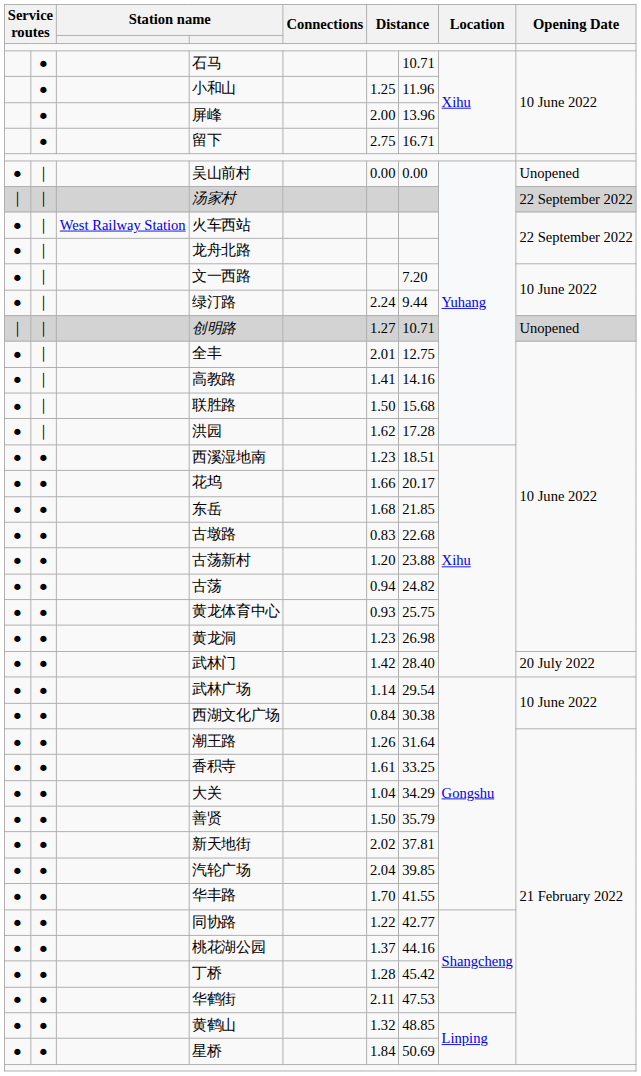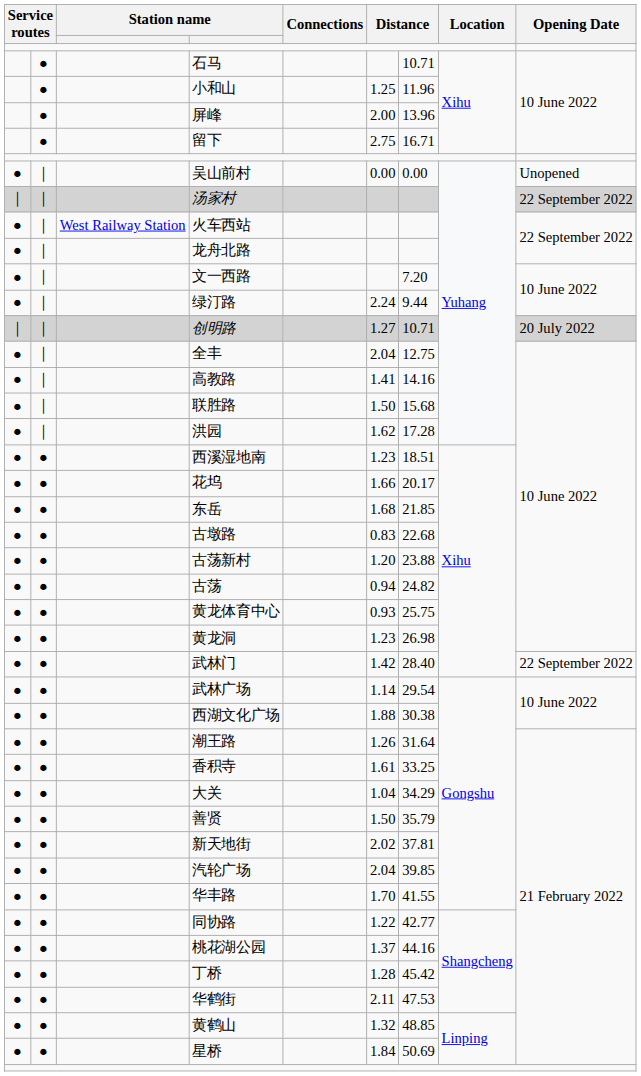(549, 328) Unopened -> (557, 328) 20 July 2022
(383, 354) 2.01 -> (383, 354) 2.04
(557, 664) 20 July 2022 -> (576, 664) 22 September 2022
(383, 715) 0.84 -> (383, 715) 1.88
